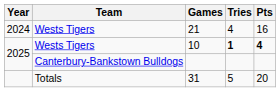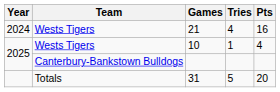(230, 45) bold -> (230, 45) normal
(259, 45) bold -> (259, 45) normal
